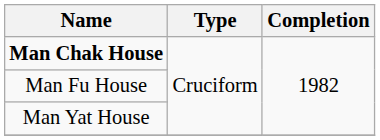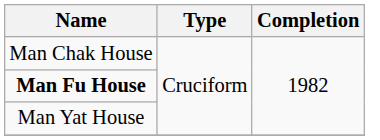(86, 53) bold -> (81, 53) normal
(86, 85) normal -> (81, 85) bold
